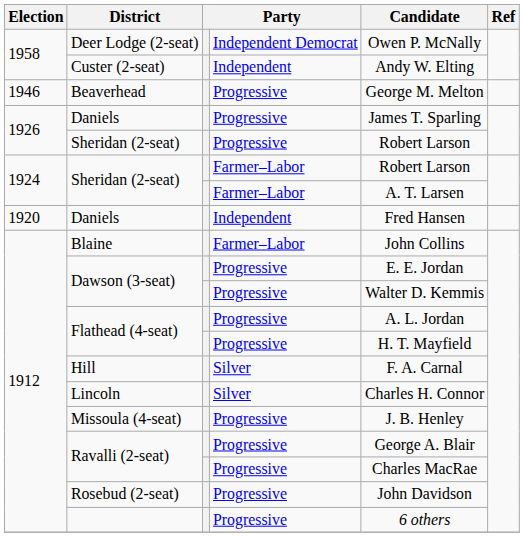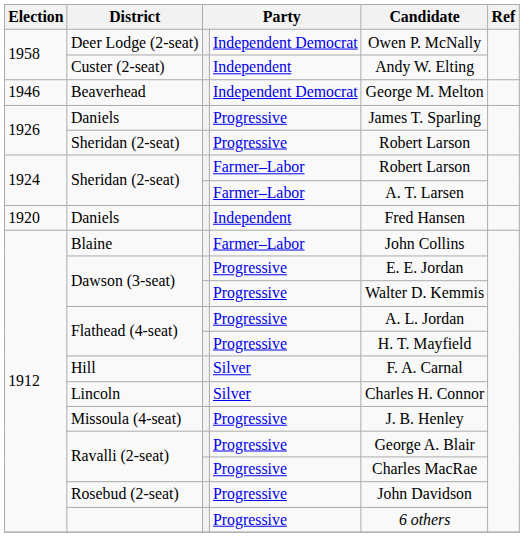(250, 92) Progressive -> (285, 92) Independent Democrat
